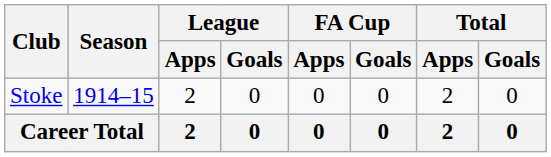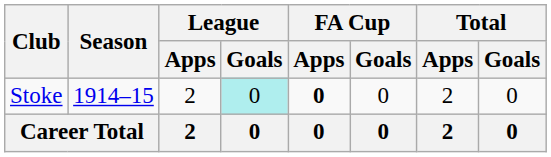(254, 95) no background -> (254, 95) paleturquoise background
(319, 95) normal -> (319, 95) bold
